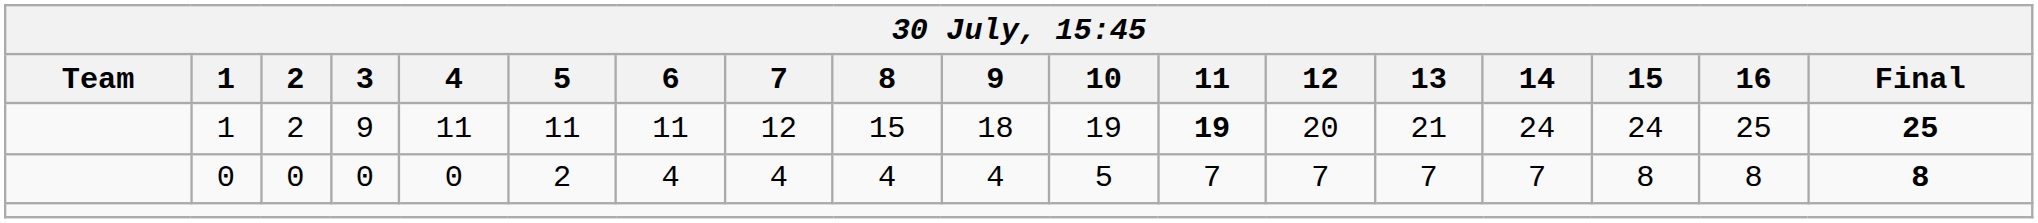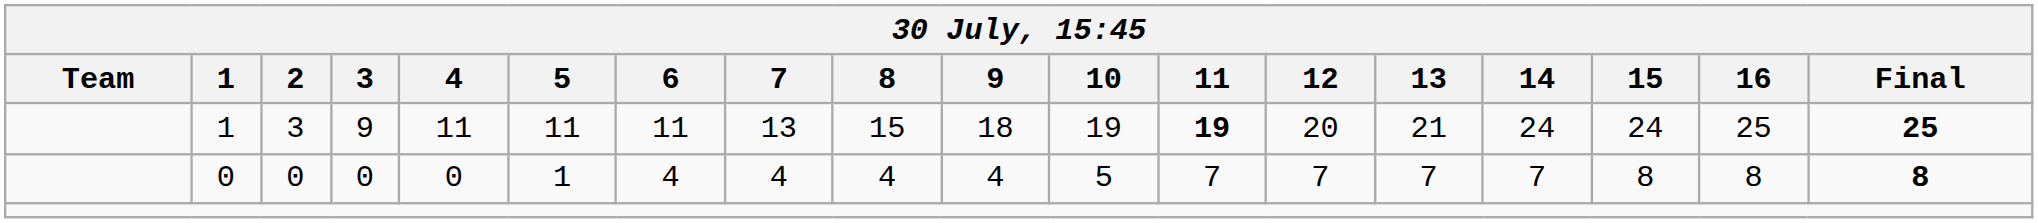(295, 129) 2 -> (295, 129) 3
(779, 129) 12 -> (779, 129) 13
(562, 178) 2 -> (562, 178) 1
